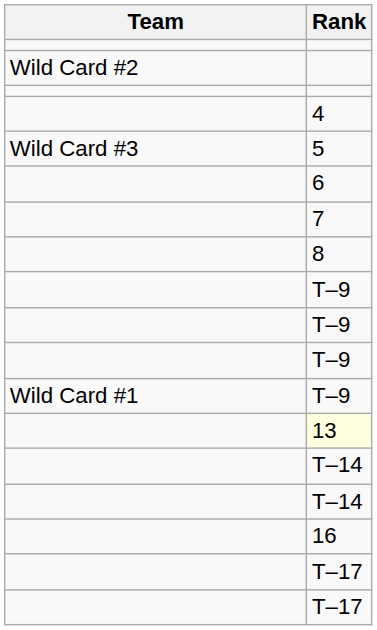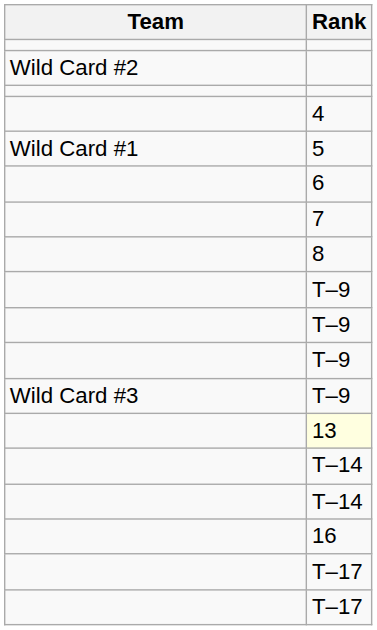(74, 148) Wild Card #3 -> (74, 148) Wild Card #1
(74, 395) Wild Card #1 -> (74, 395) Wild Card #3
